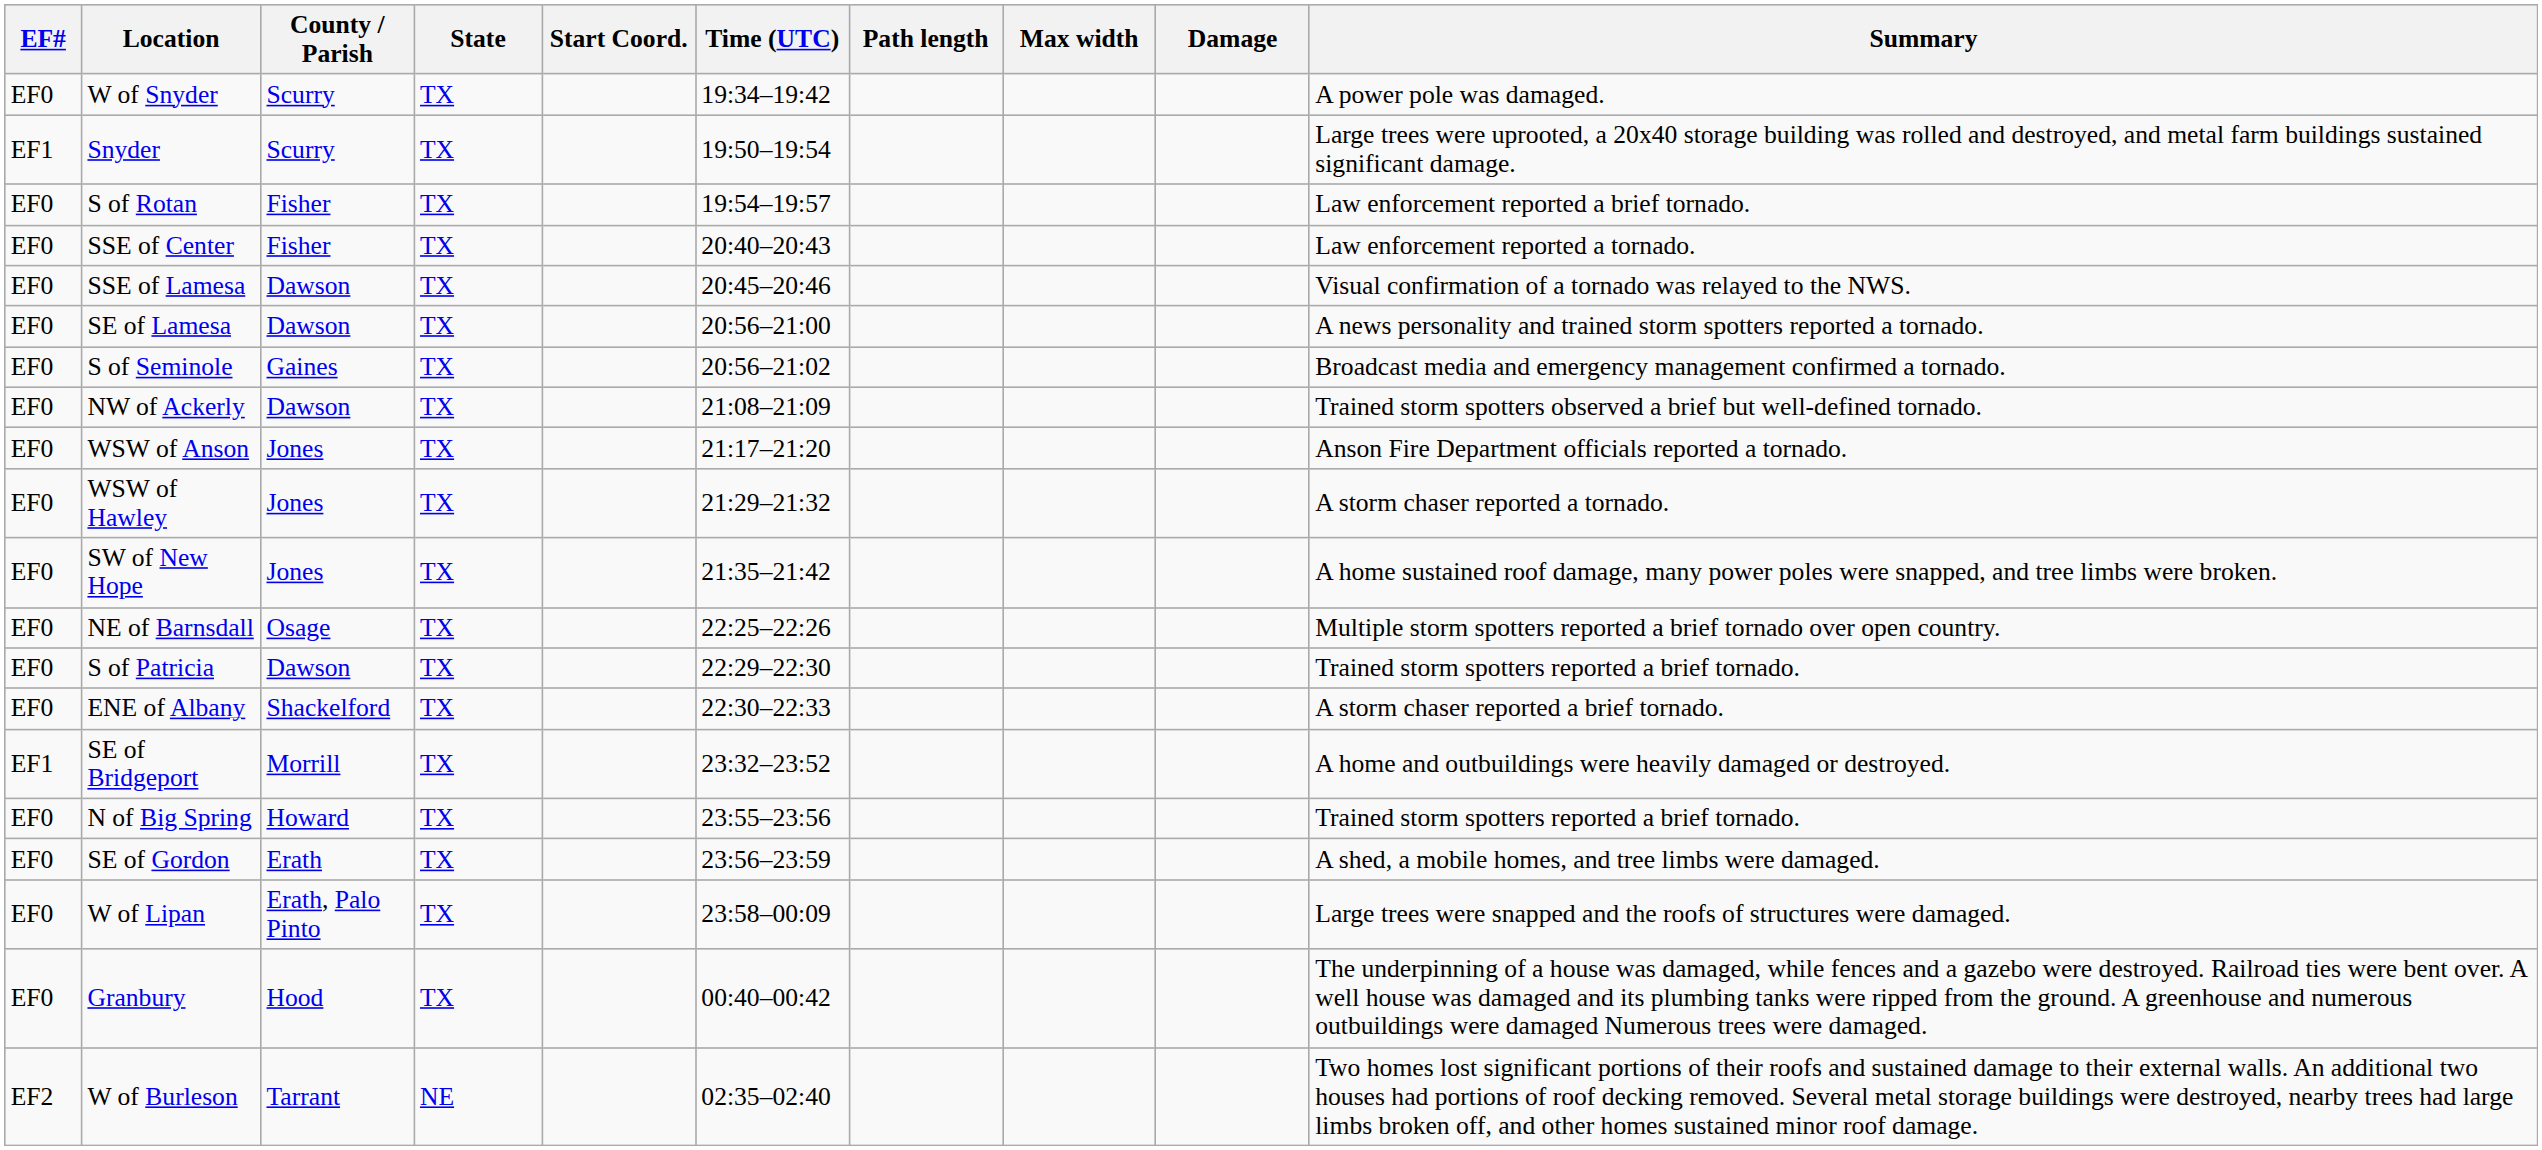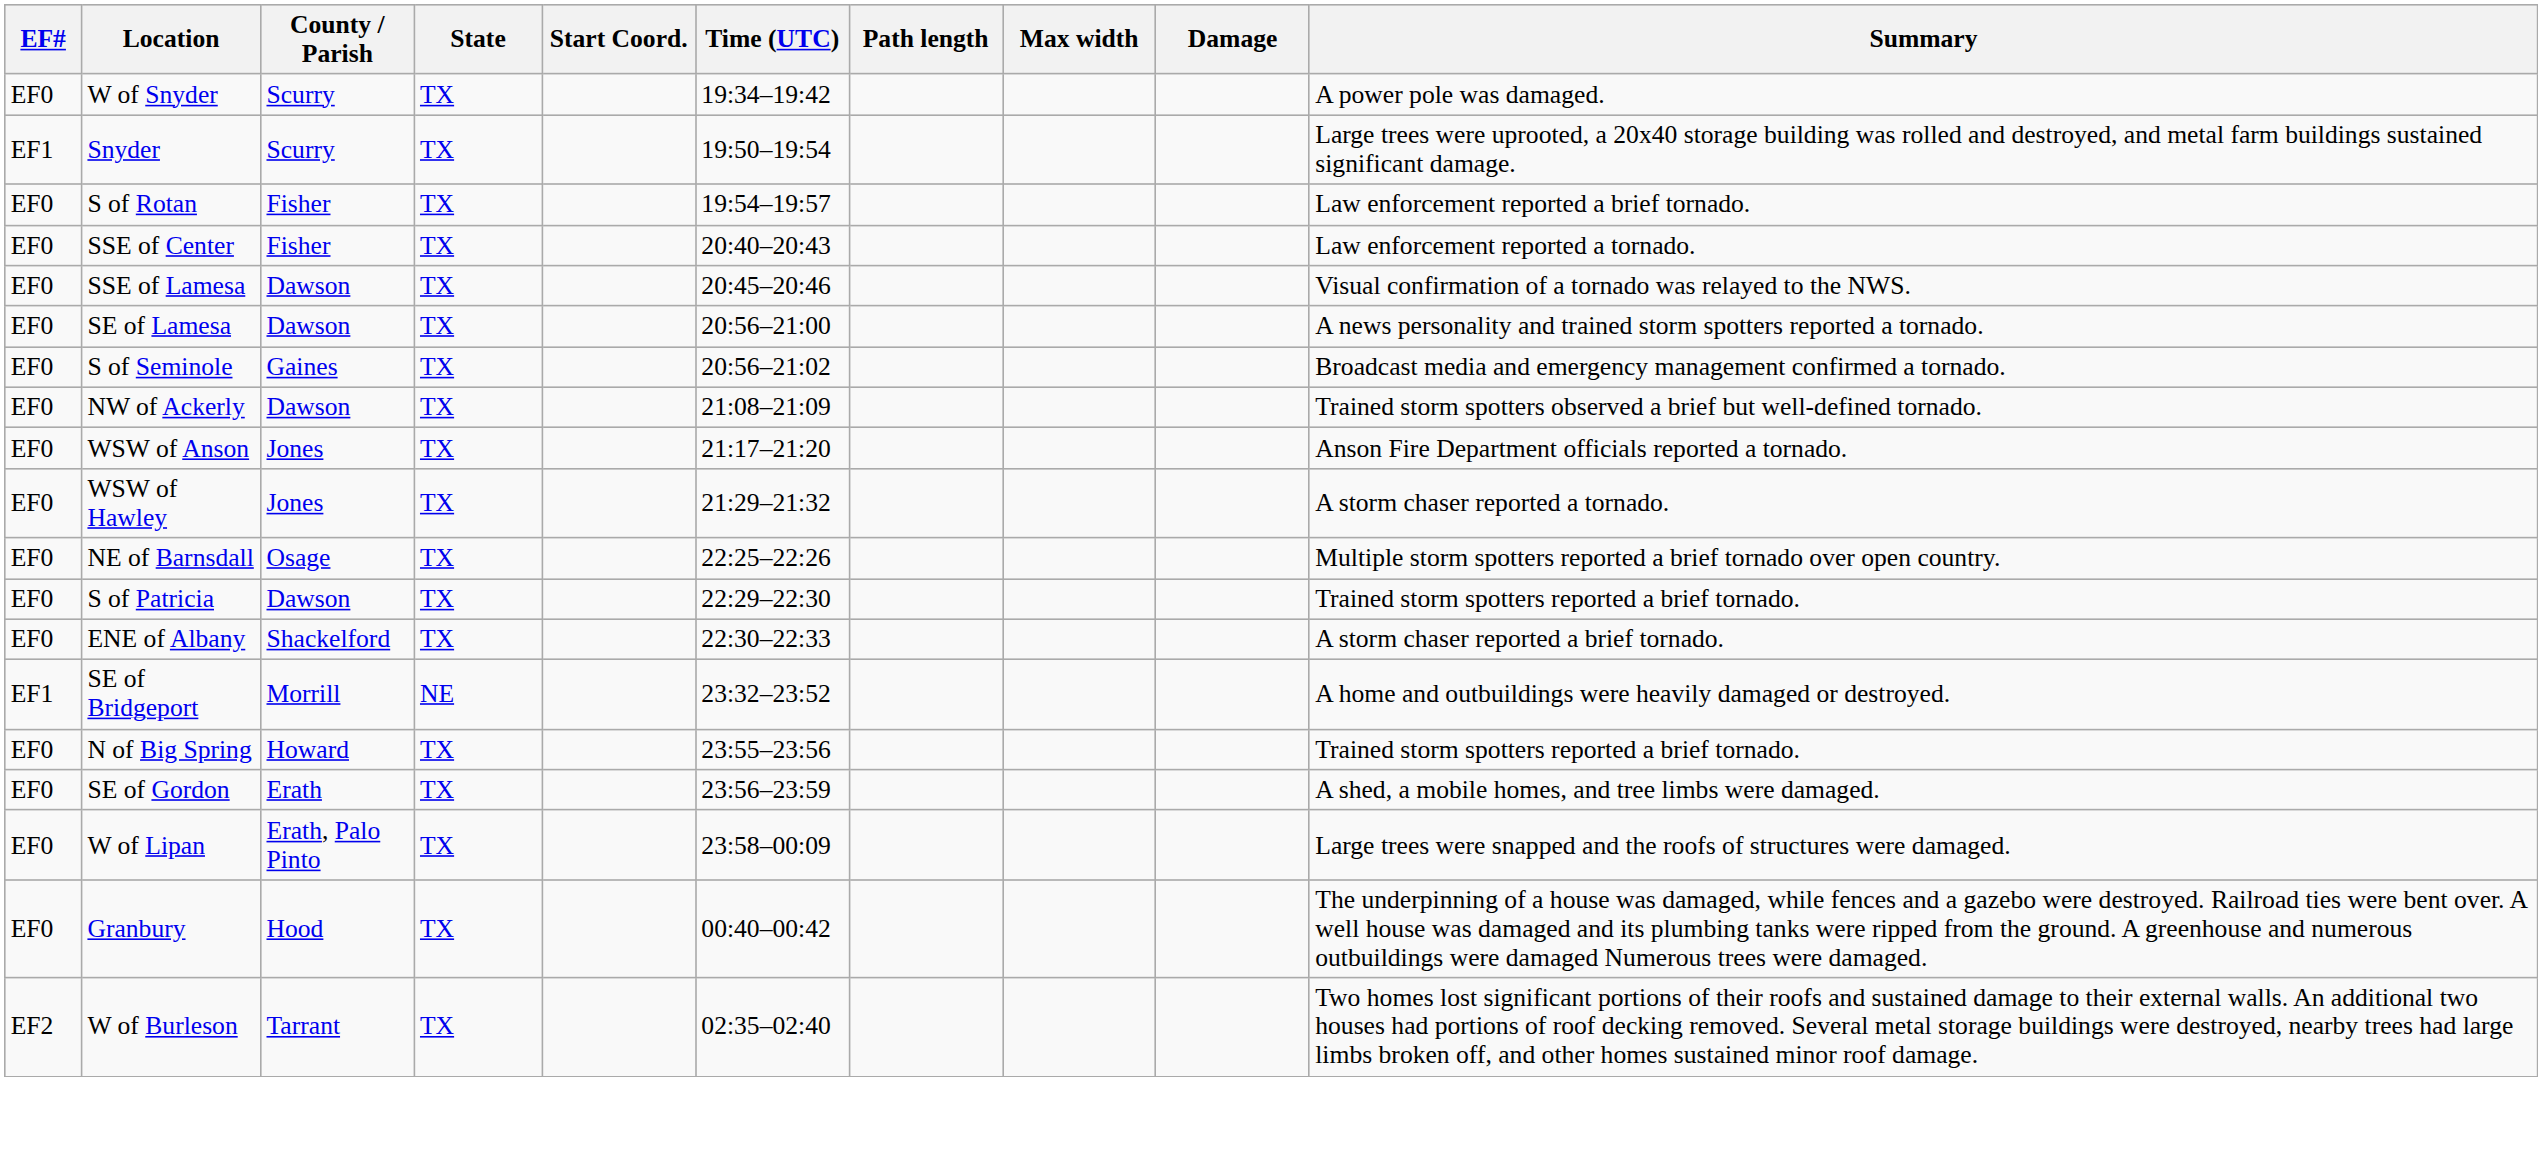- row: (148, 572)
(437, 763) TX -> (437, 694) NE
(437, 1096) NE -> (437, 1026) TX
